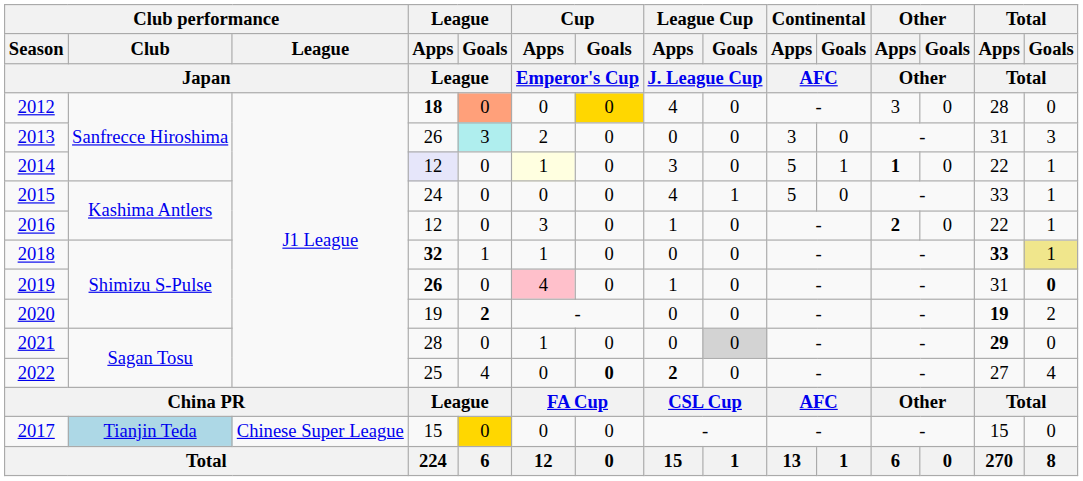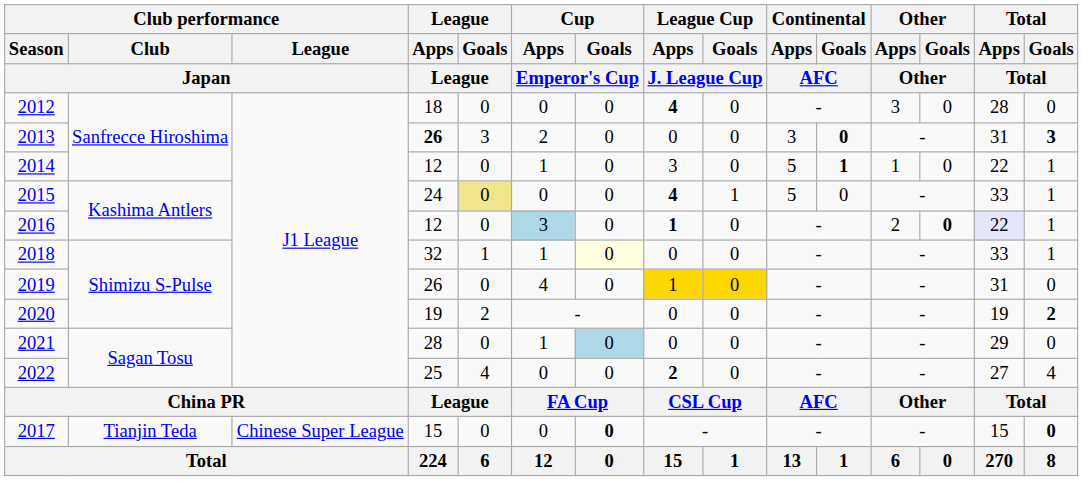(433, 107) bold -> (433, 107) normal
(485, 107) lightsalmon background -> (485, 107) no background
(609, 107) gold background -> (609, 107) no background
(673, 107) normal -> (673, 107) bold
(433, 136) normal -> (433, 136) bold
(485, 136) paleturquoise background -> (485, 136) no background
(844, 136) normal -> (844, 136) bold
(1051, 136) normal -> (1051, 136) bold
(433, 166) lavender background -> (433, 166) no background
(543, 166) lightyellow background -> (543, 166) no background
(844, 166) normal -> (844, 166) bold
(895, 166) bold -> (895, 166) normal
(485, 195) no background -> (485, 195) khaki background
(673, 195) normal -> (673, 195) bold
(543, 225) no background -> (543, 225) lightblue background
(673, 225) normal -> (673, 225) bold
(895, 225) bold -> (895, 225) normal
(947, 225) normal -> (947, 225) bold
(999, 225) no background -> (999, 225) lavender background
(433, 254) bold -> (433, 254) normal
(609, 254) no background -> (609, 254) lightyellow background
(999, 254) bold -> (999, 254) normal
(1051, 254) khaki background -> (1051, 254) no background
(433, 284) bold -> (433, 284) normal
(543, 284) pink background -> (543, 284) no background
(673, 284) no background -> (673, 284) gold background
(735, 284) no background -> (735, 284) gold background
(1051, 284) bold -> (1051, 284) normal
(485, 313) bold -> (485, 313) normal
(999, 313) bold -> (999, 313) normal
(1051, 313) normal -> (1051, 313) bold
(609, 343) no background -> (609, 343) lightblue background
(735, 343) lightgrey background -> (735, 343) no background
(999, 343) bold -> (999, 343) normal
(609, 372) bold -> (609, 372) normal
(150, 431) lightblue background -> (150, 431) no background
(485, 431) gold background -> (485, 431) no background
(609, 431) normal -> (609, 431) bold
(1051, 431) normal -> (1051, 431) bold
